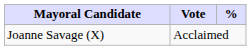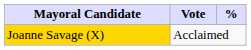(56, 34) no background -> (56, 34) gold background
